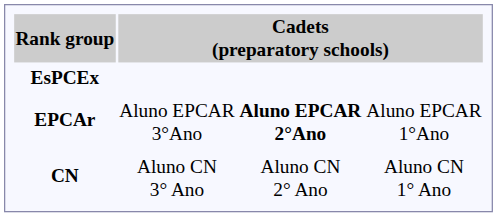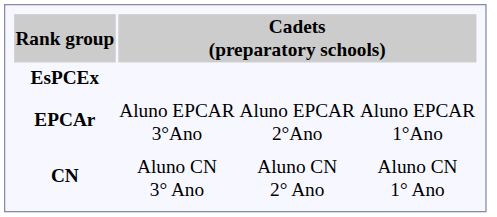(300, 121) bold -> (297, 121) normal
